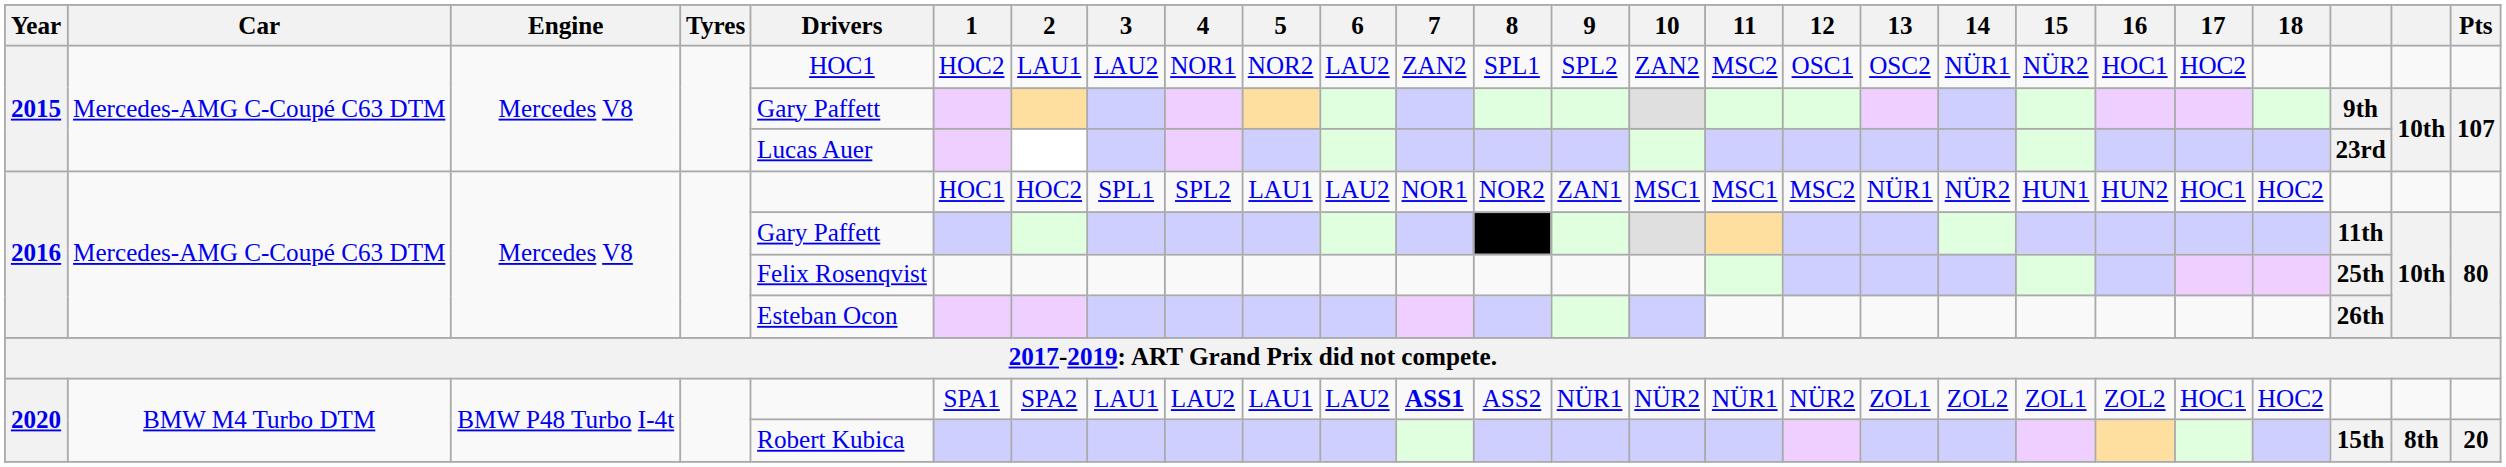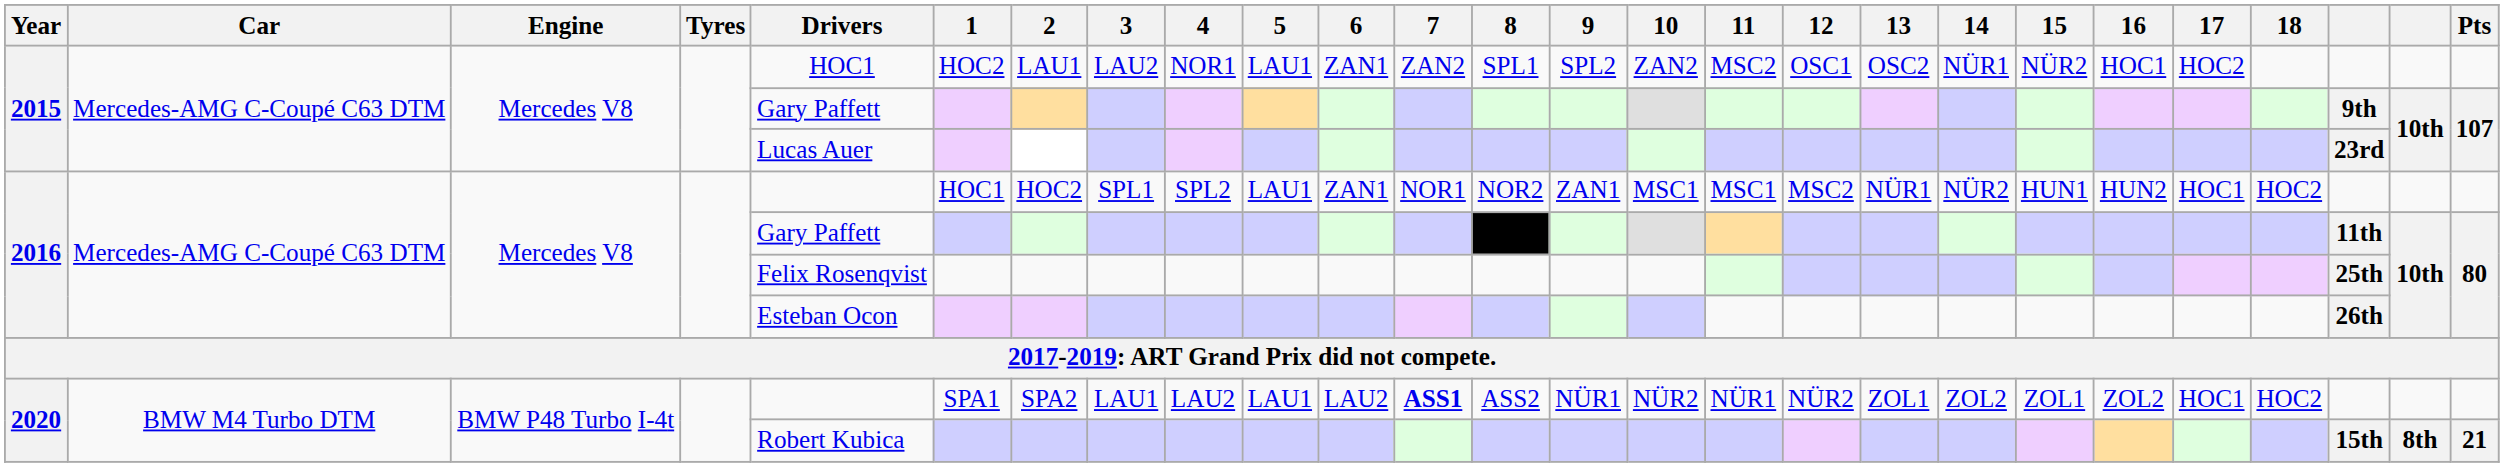(1281, 66) NOR2 -> (1280, 66) LAU1
(1357, 66) LAU2 -> (1356, 66) ZAN1
(1357, 190) LAU2 -> (1356, 190) ZAN1
(2476, 439) 20 -> (2475, 439) 21
